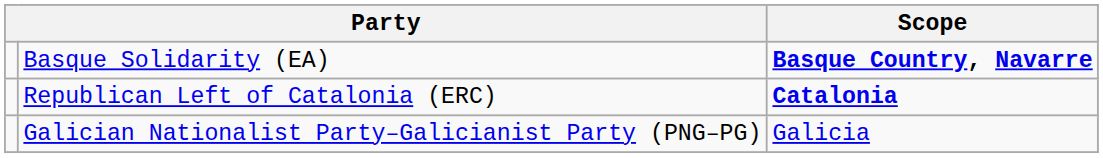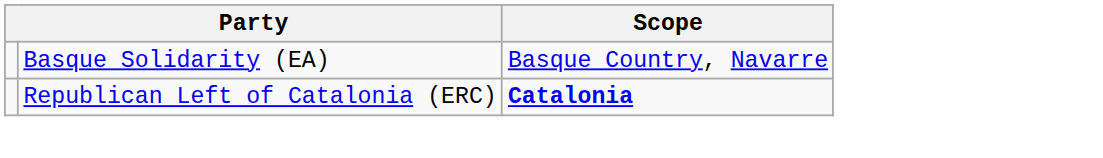(933, 60) bold -> (668, 60) normal
- row: (392, 134)
